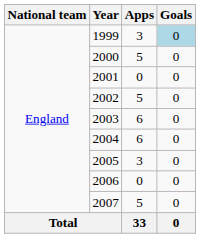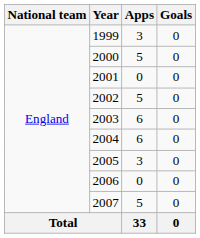(176, 35) lightblue background -> (176, 35) no background
